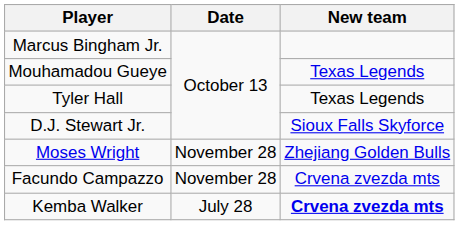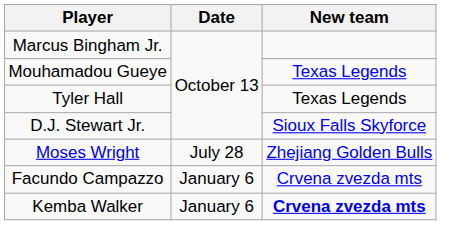(226, 152) November 28 -> (217, 152) July 28
(226, 179) November 28 -> (217, 179) January 6
(226, 206) July 28 -> (217, 206) January 6
